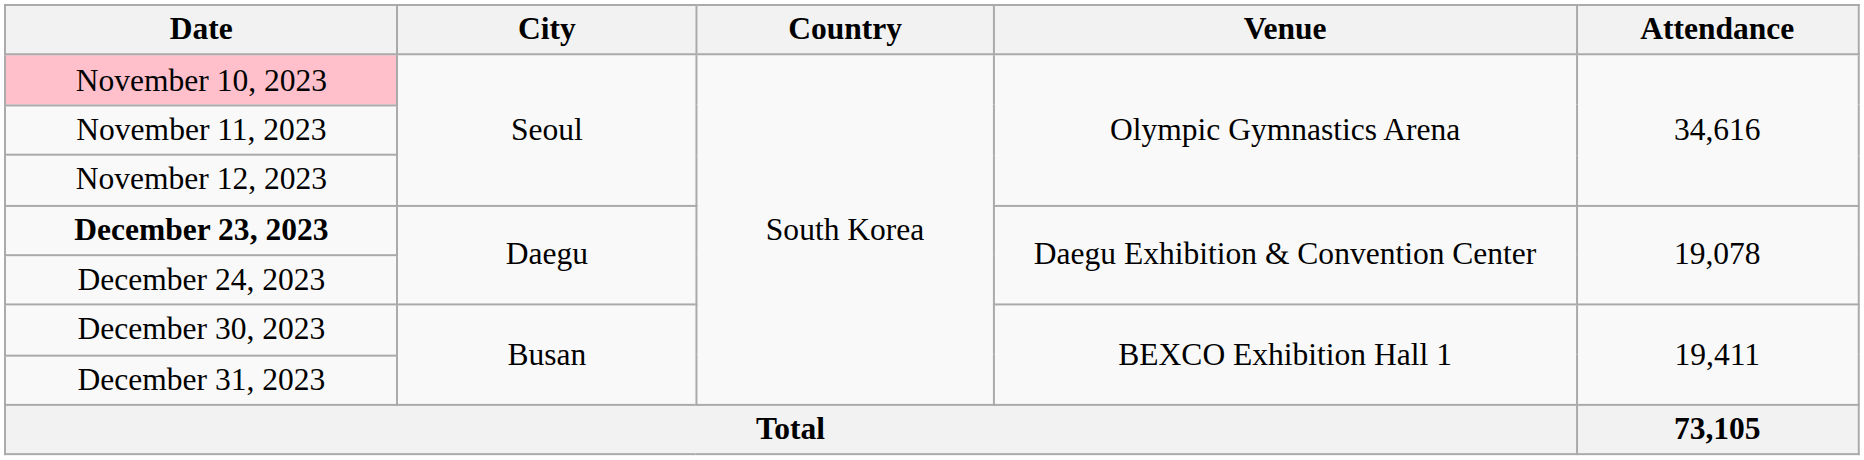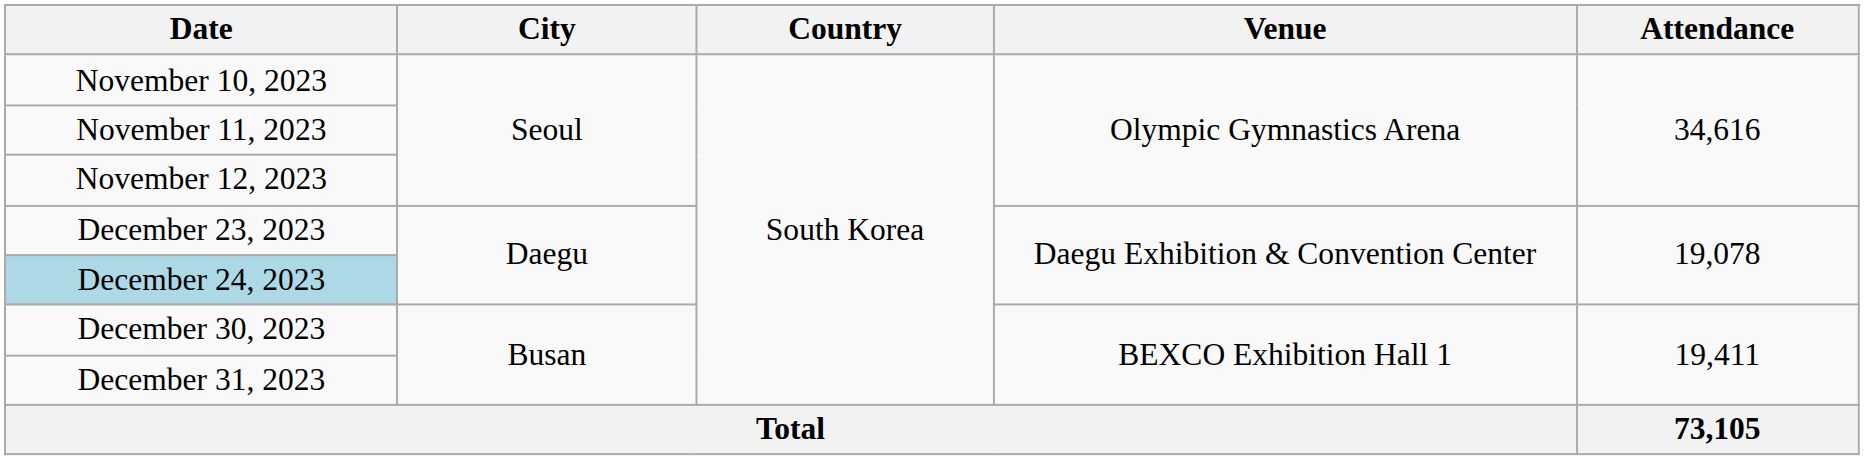(201, 79) pink background -> (201, 79) no background
(201, 229) bold -> (201, 229) normal
(201, 279) no background -> (201, 279) lightblue background
